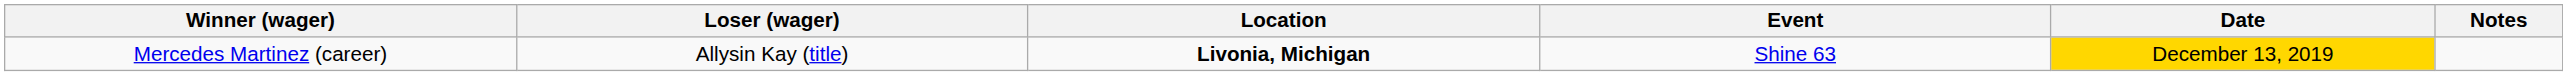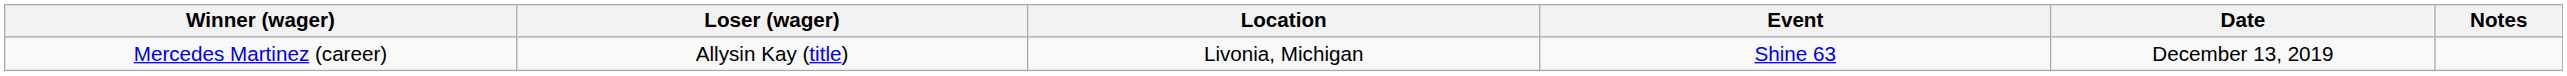(1284, 53) bold -> (1284, 53) normal
(2243, 53) gold background -> (2243, 53) no background
